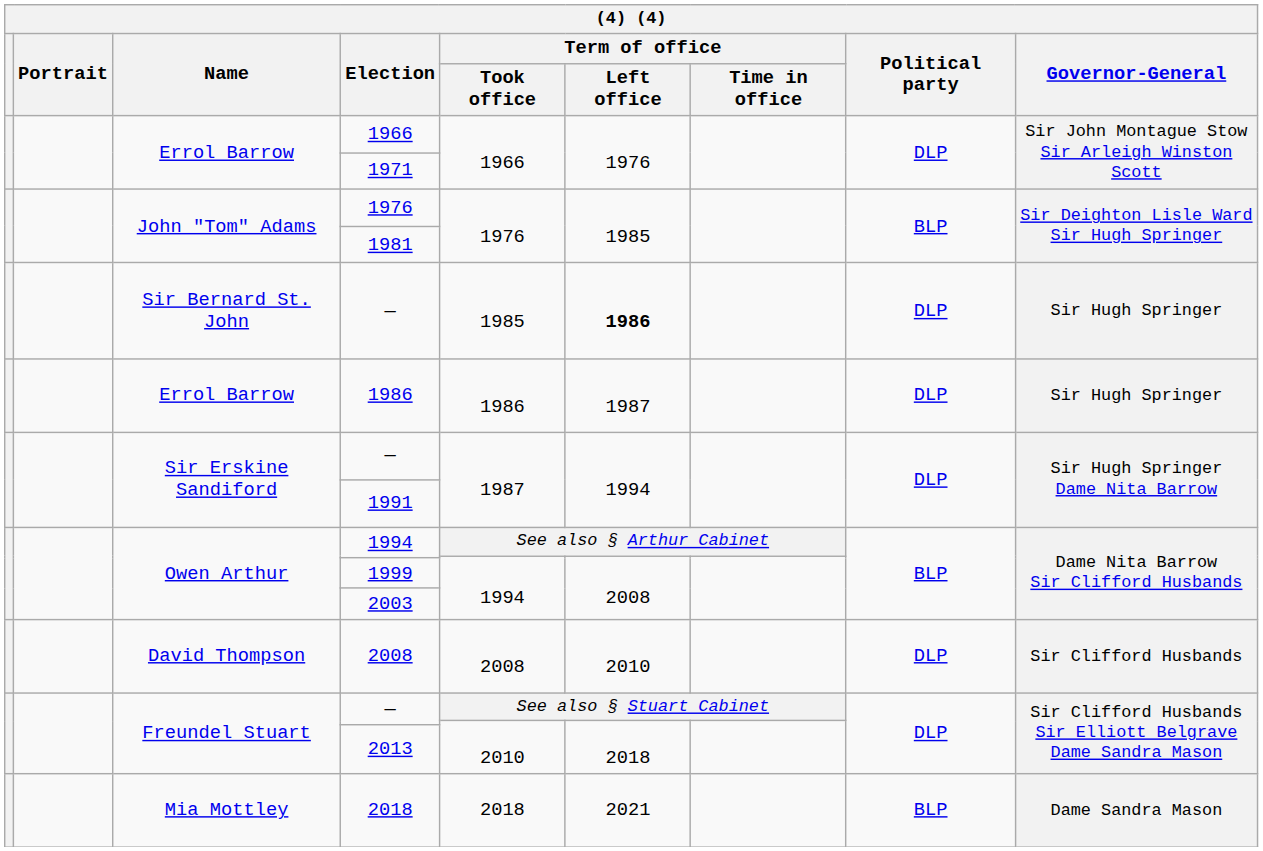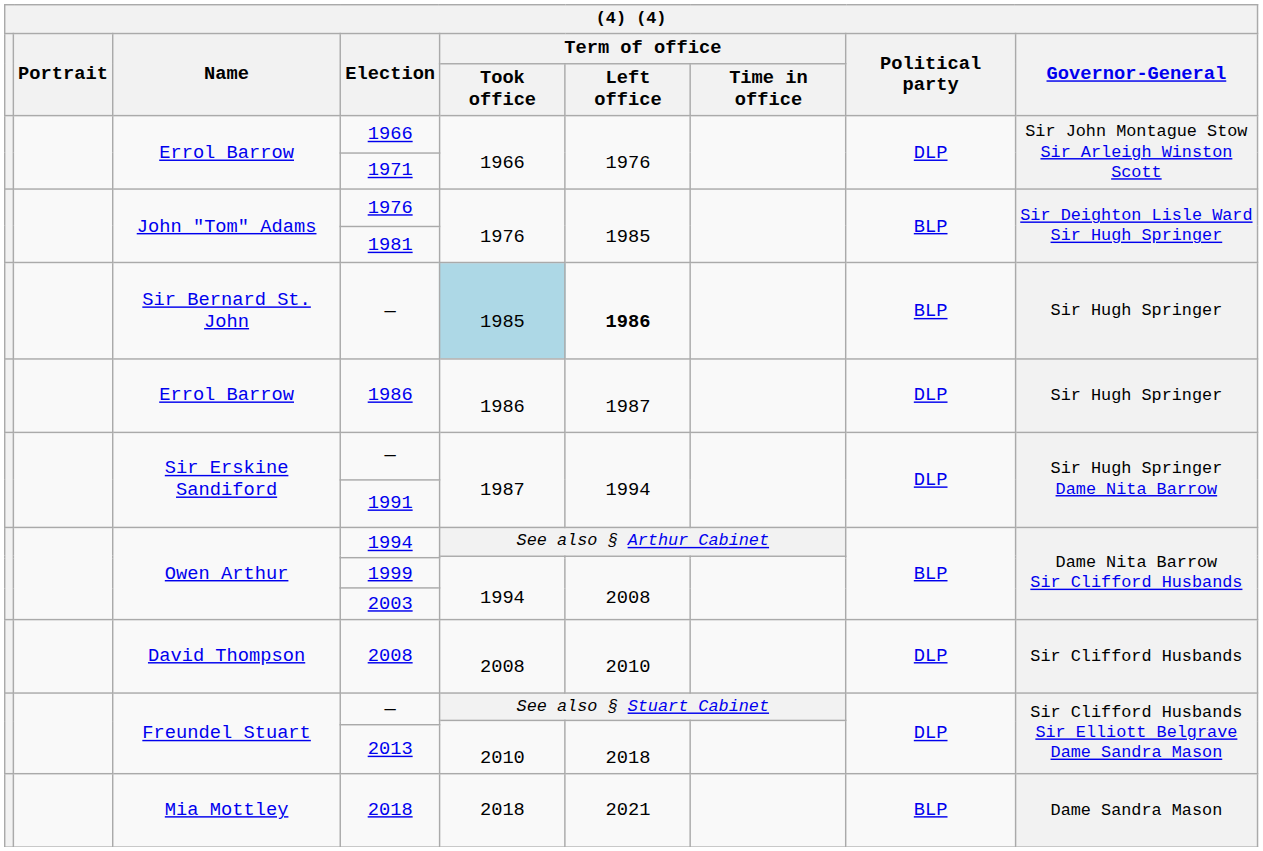(502, 322) no background -> (502, 322) lightblue background
(931, 311) DLP -> (931, 311) BLP
